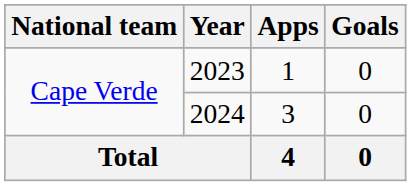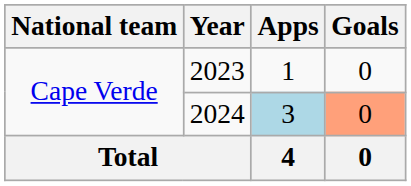(288, 113) no background -> (288, 113) lightblue background
(365, 113) no background -> (365, 113) lightsalmon background
